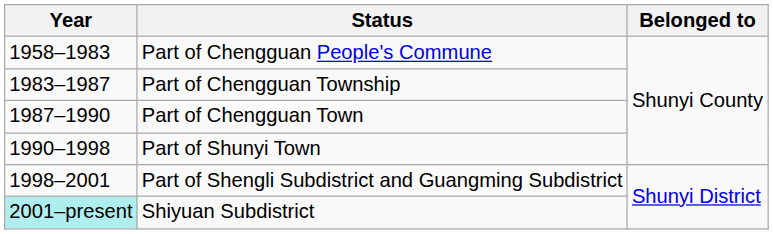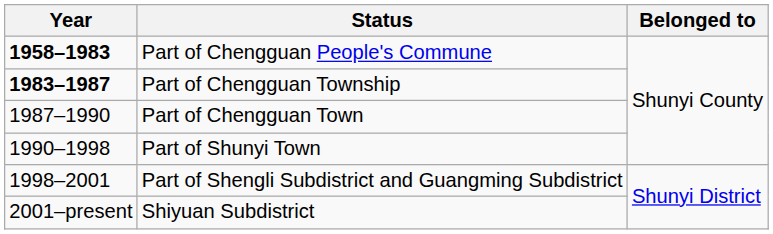(60, 52) normal -> (60, 52) bold
(60, 84) normal -> (60, 84) bold
(71, 212) paleturquoise background -> (71, 212) no background
